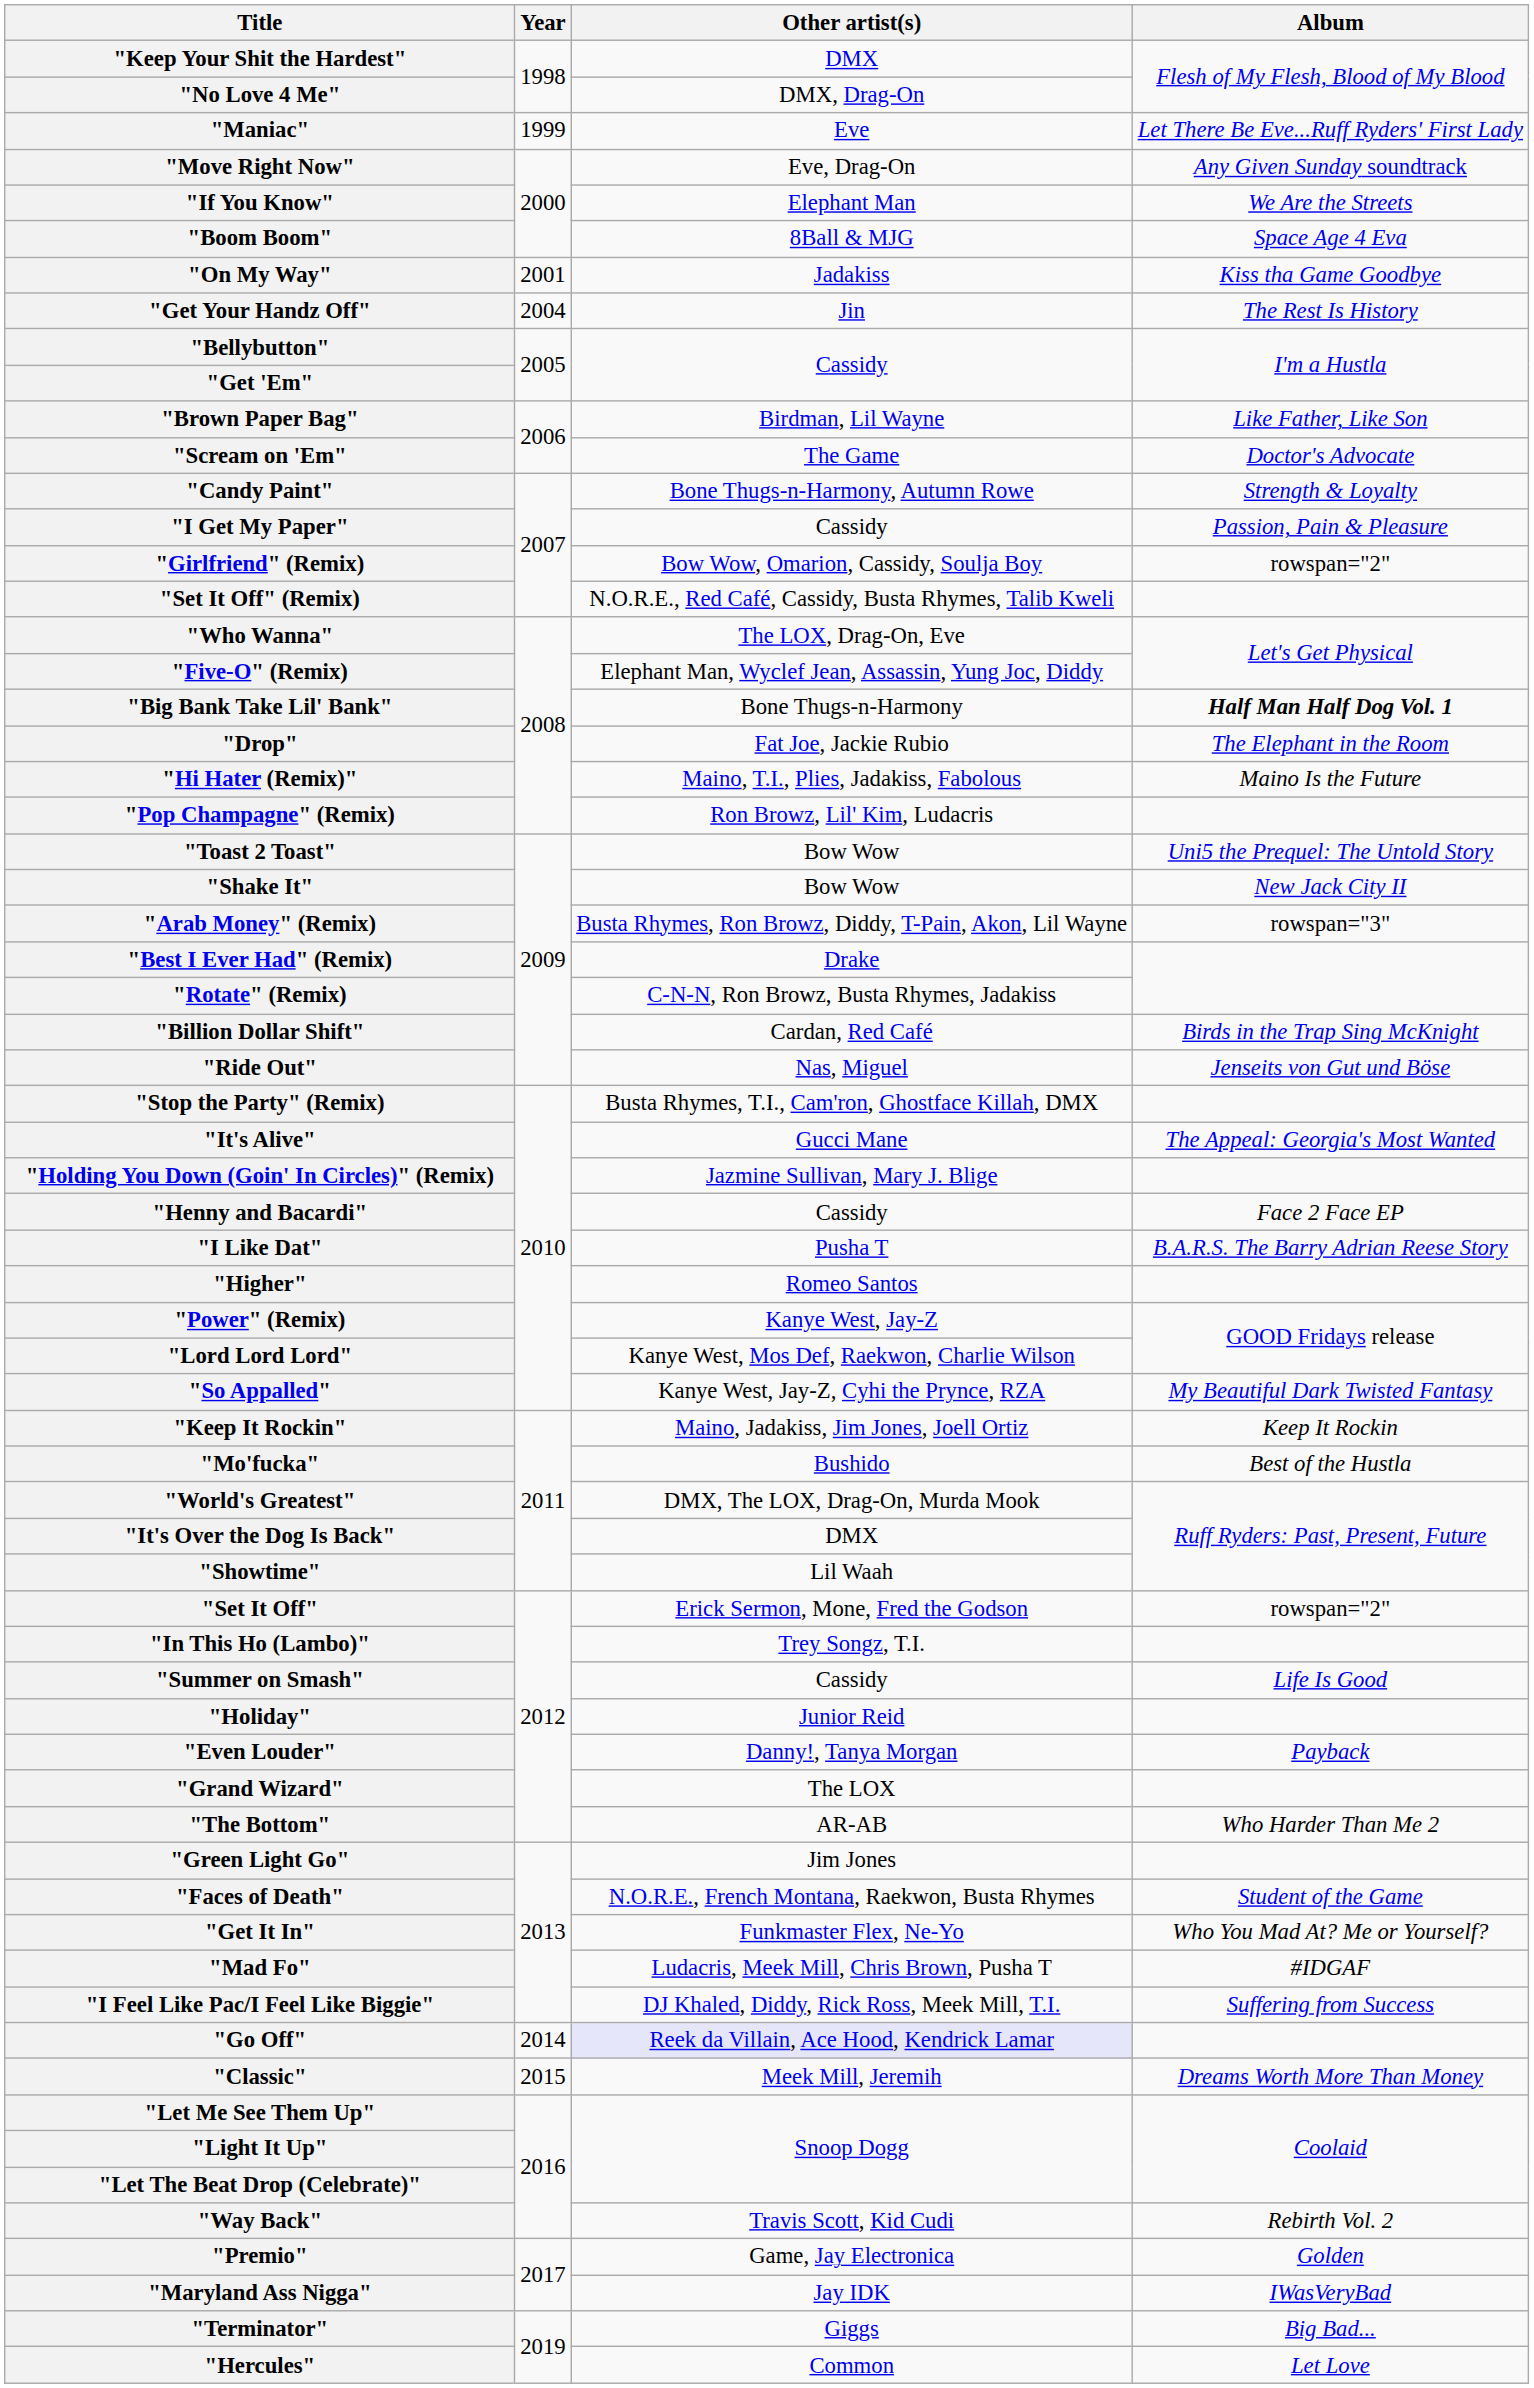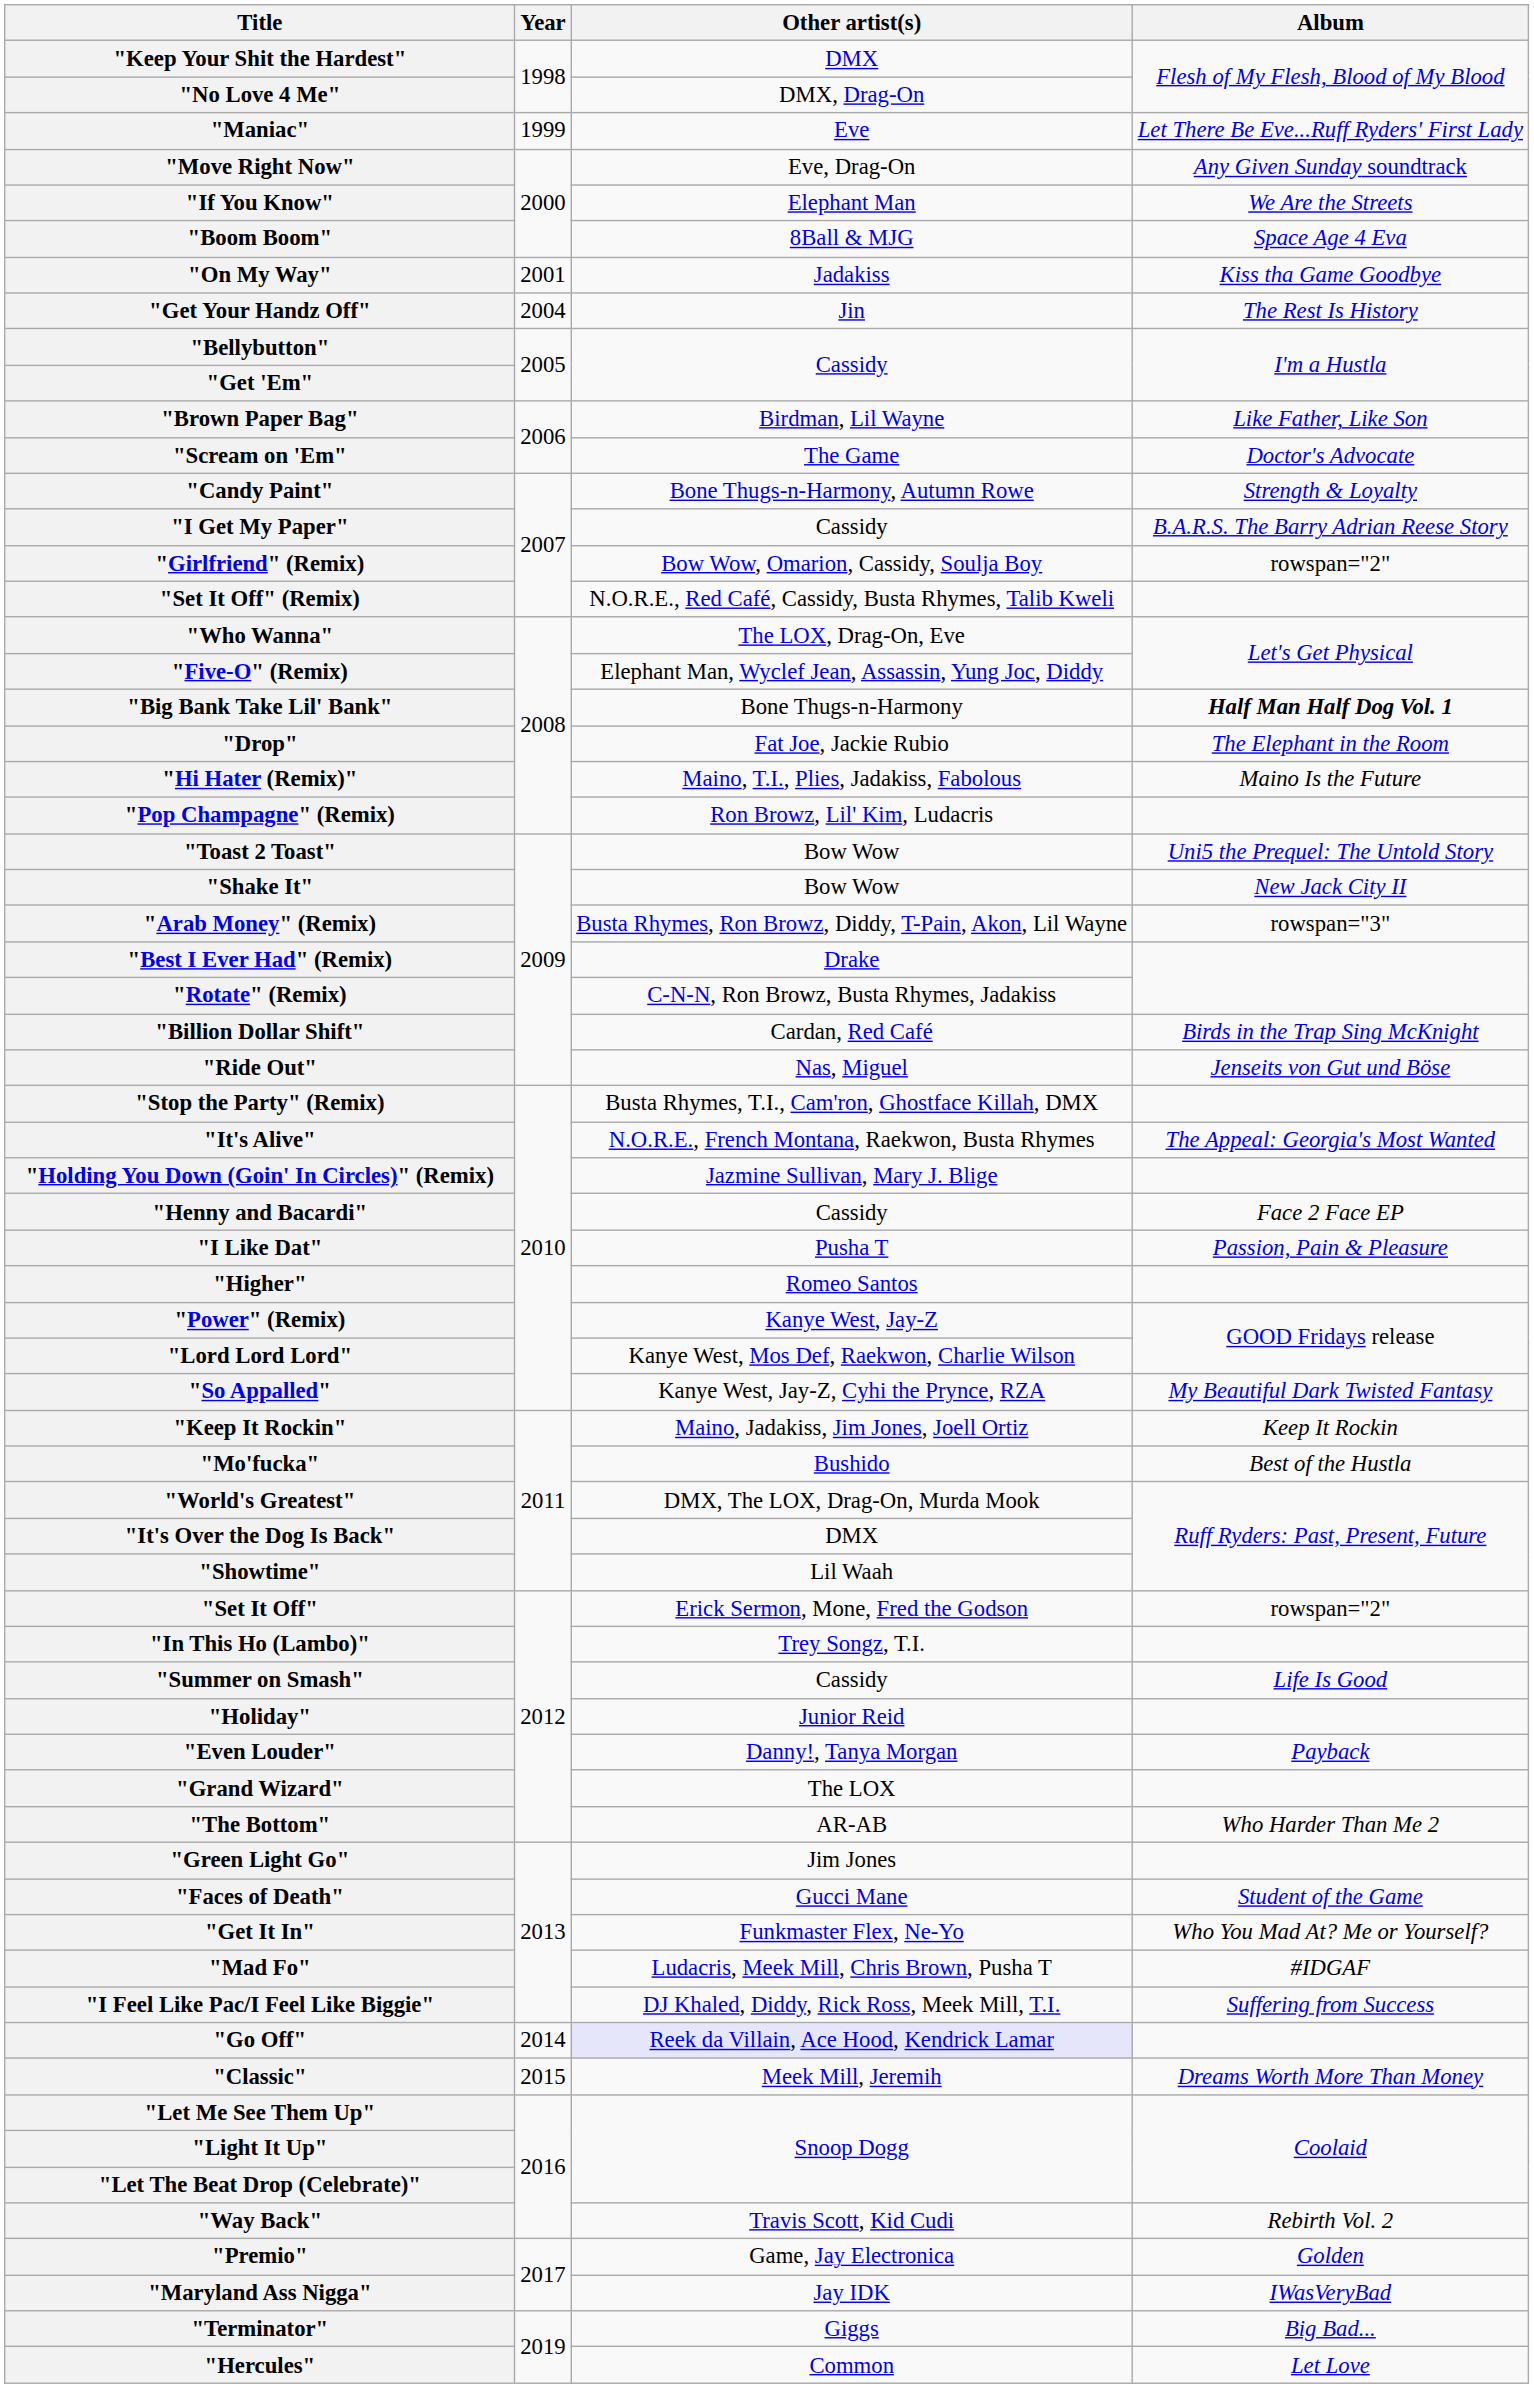(1330, 526) Passion, Pain & Pleasure -> (1330, 526) B.A.R.S. The Barry Adrian Reese Story
(852, 1139) Gucci Mane -> (852, 1139) N.O.R.E., French Montana, Raekwon, Busta Rhymes
(1330, 1247) B.A.R.S. The Barry Adrian Reese Story -> (1330, 1247) Passion, Pain & Pleasure
(852, 1896) N.O.R.E., French Montana, Raekwon, Busta Rhymes -> (852, 1896) Gucci Mane
